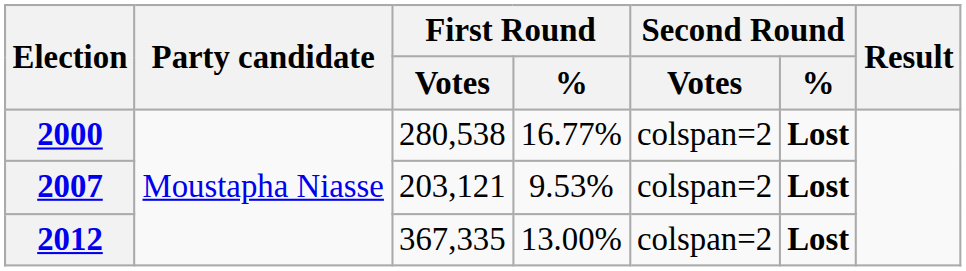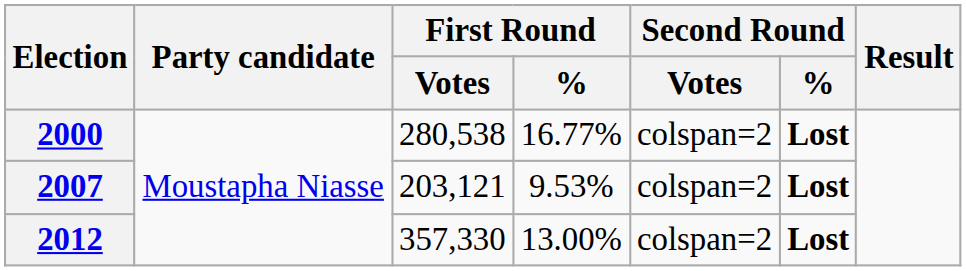(452, 238) 367,335 -> (452, 238) 357,330
